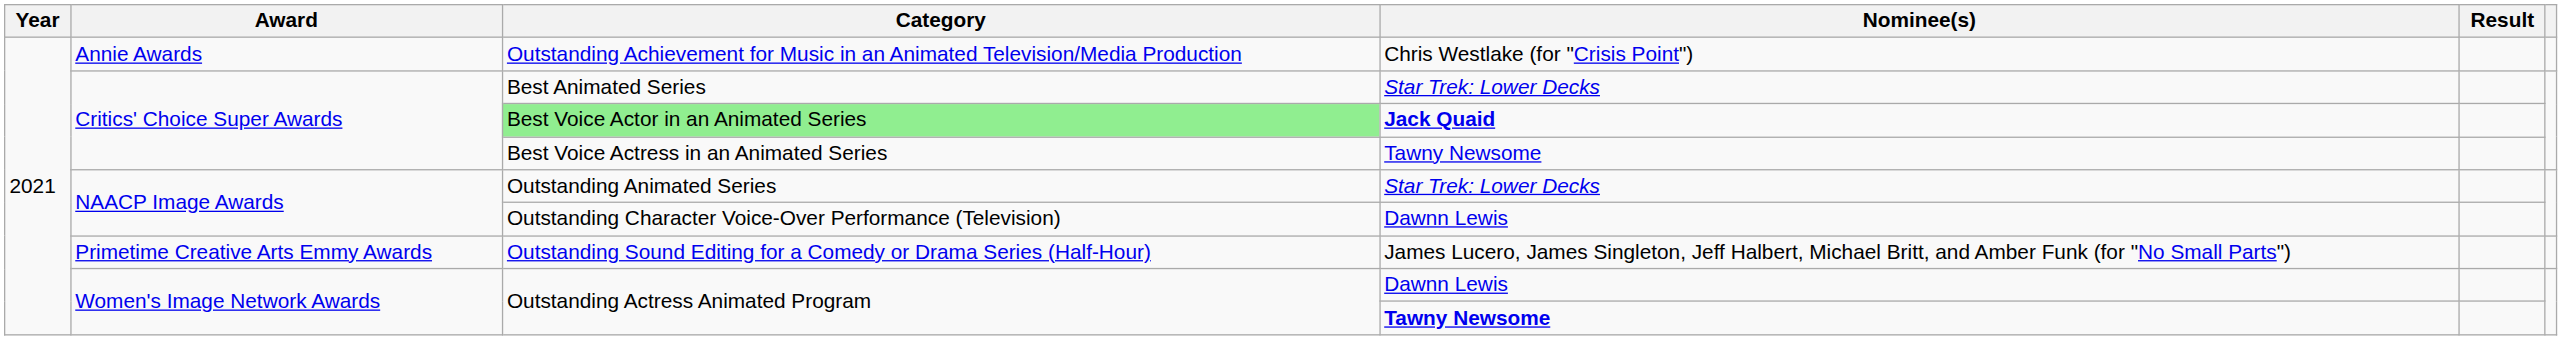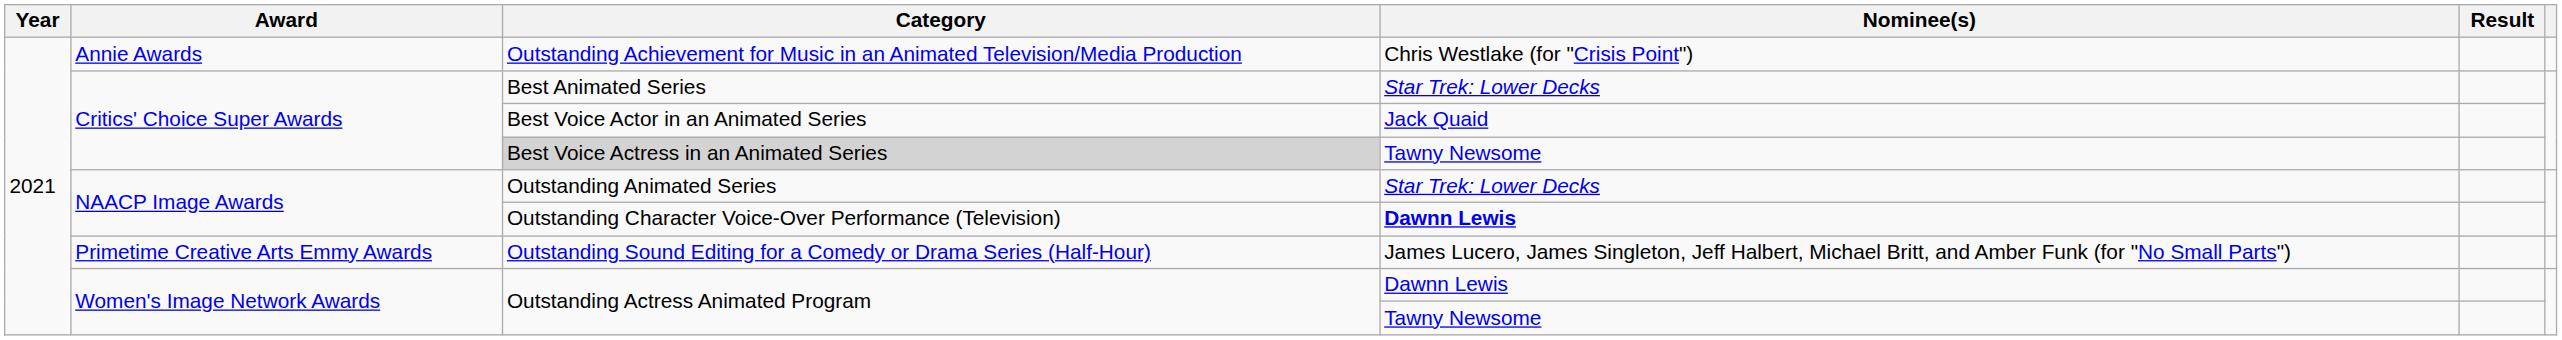(687, 119) lightgreen background -> (687, 119) no background
(1440, 119) bold -> (1436, 119) normal
(697, 152) no background -> (697, 152) lightgrey background
(1446, 218) normal -> (1450, 218) bold
(1467, 317) bold -> (1463, 317) normal
